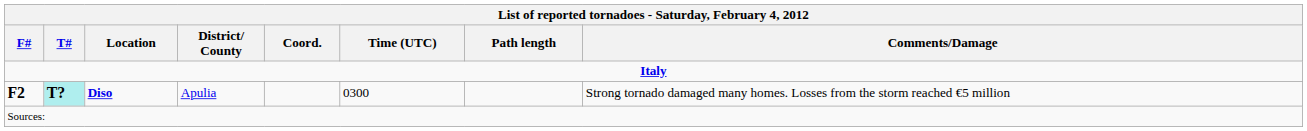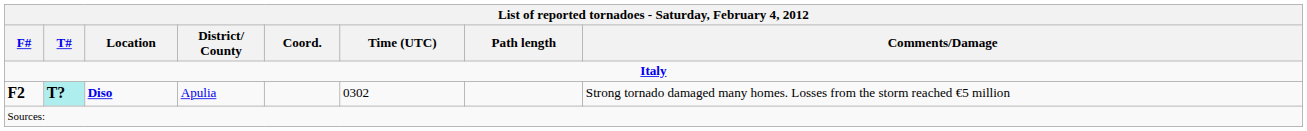(356, 93) 0300 -> (356, 93) 0302
